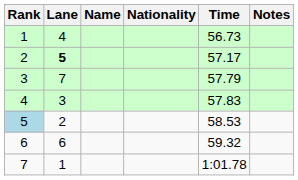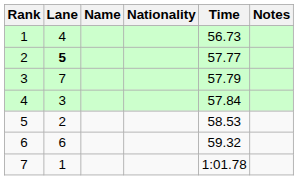(224, 57) 57.17 -> (224, 57) 57.77
(224, 100) 57.83 -> (224, 100) 57.84
(24, 121) lightblue background -> (24, 121) no background
